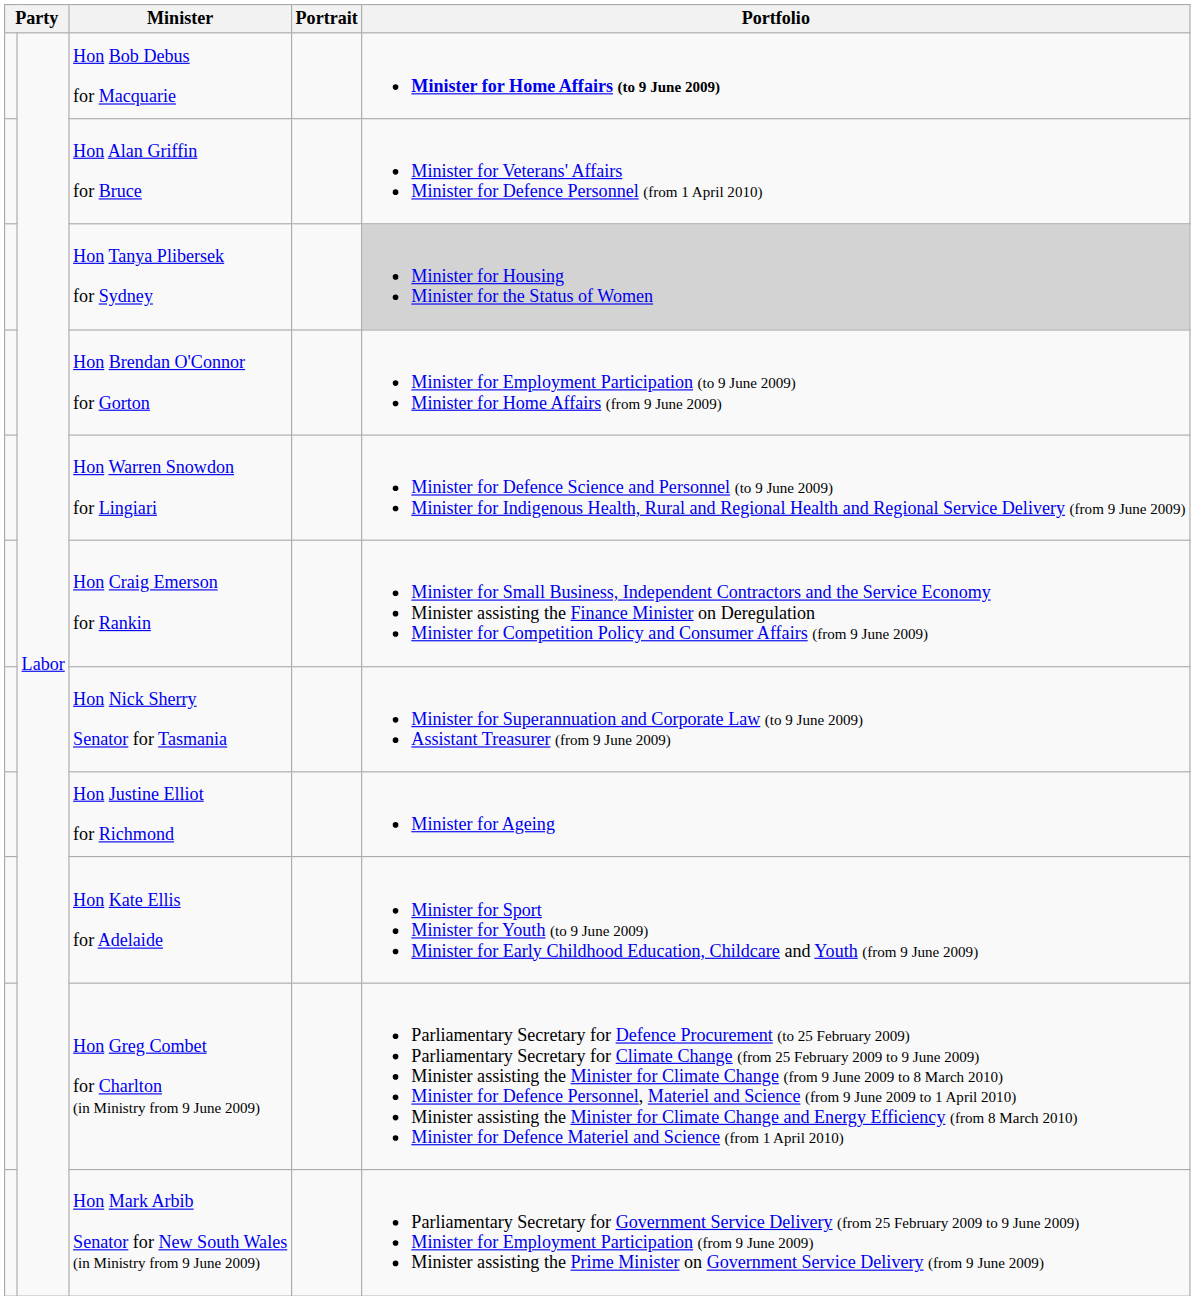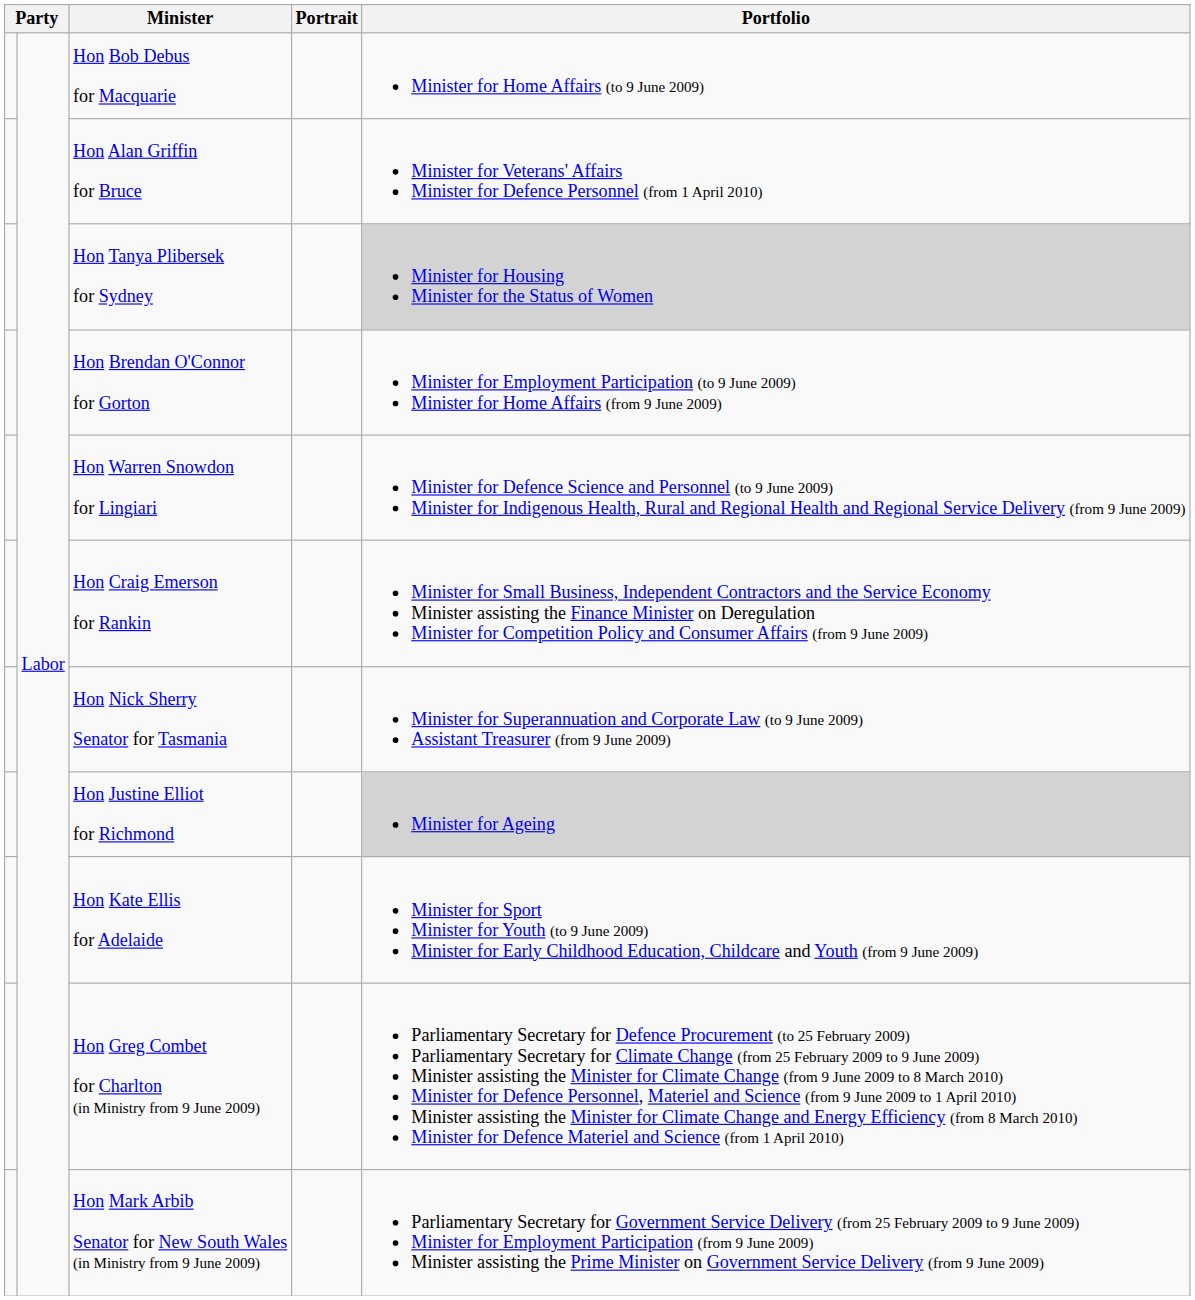(776, 86) bold -> (776, 86) normal
(776, 825) no background -> (776, 825) lightgrey background
